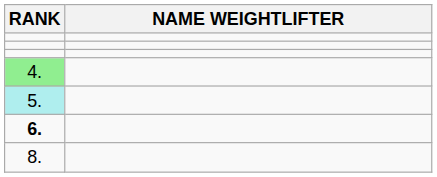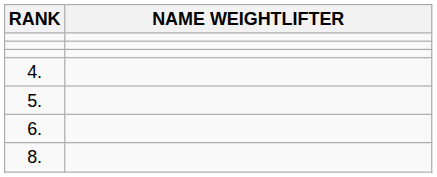(35, 72) lightgreen background -> (35, 72) no background
(35, 101) paleturquoise background -> (35, 101) no background
(35, 129) bold -> (35, 129) normal
